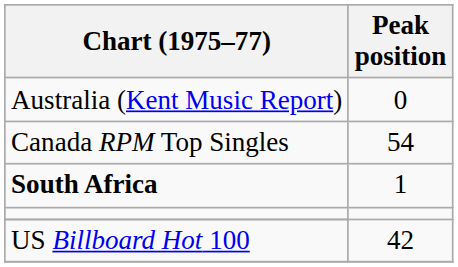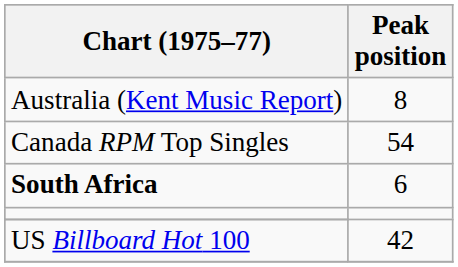(401, 99) 0 -> (401, 99) 8
(401, 185) 1 -> (401, 185) 6
